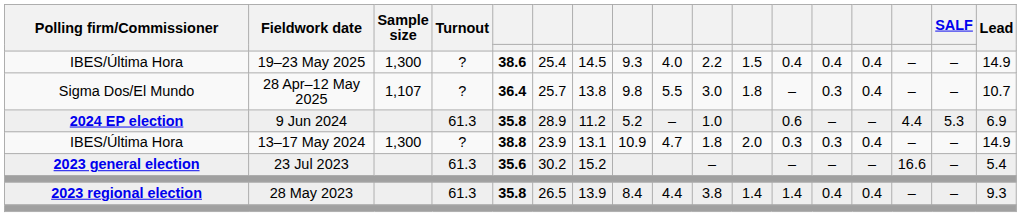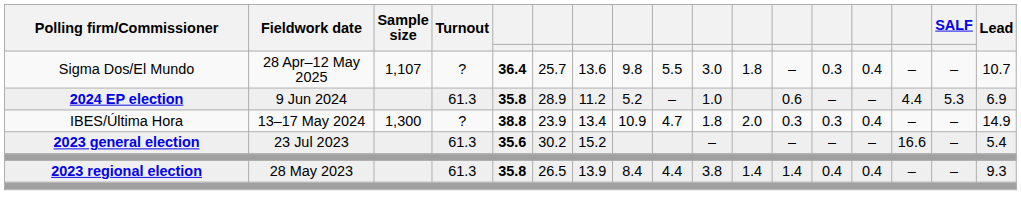- row: (127, 62)
(592, 91) 13.8 -> (592, 69) 13.6
(592, 143) 13.1 -> (592, 121) 13.4
